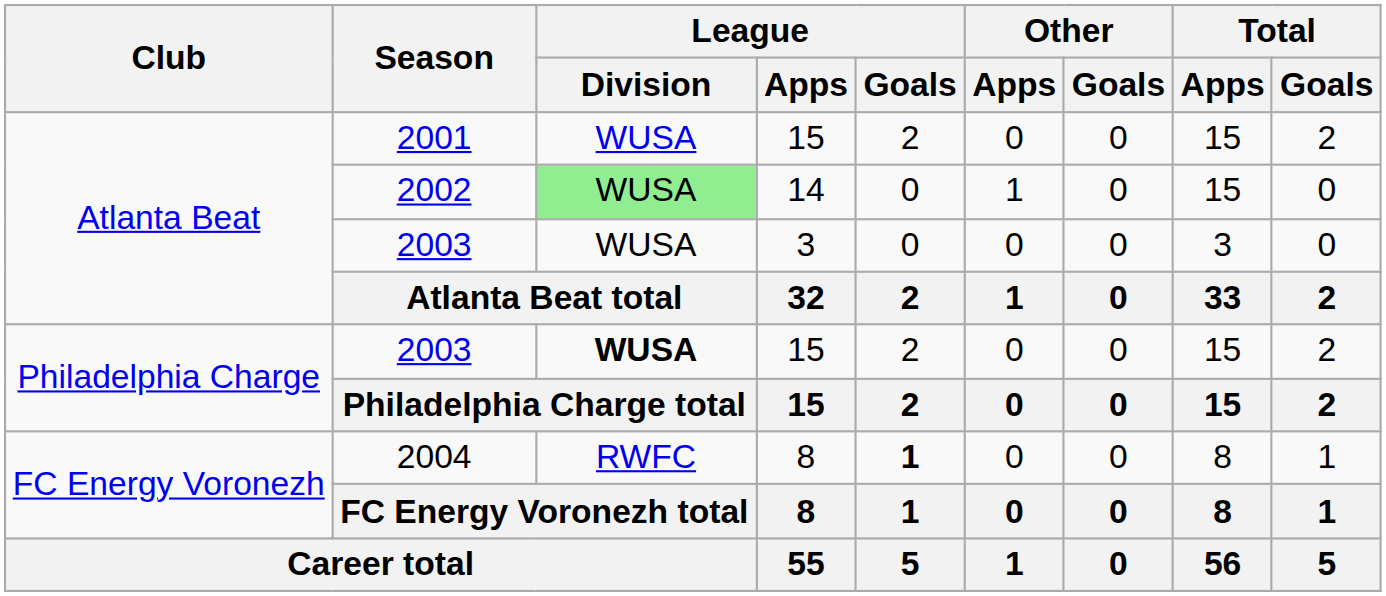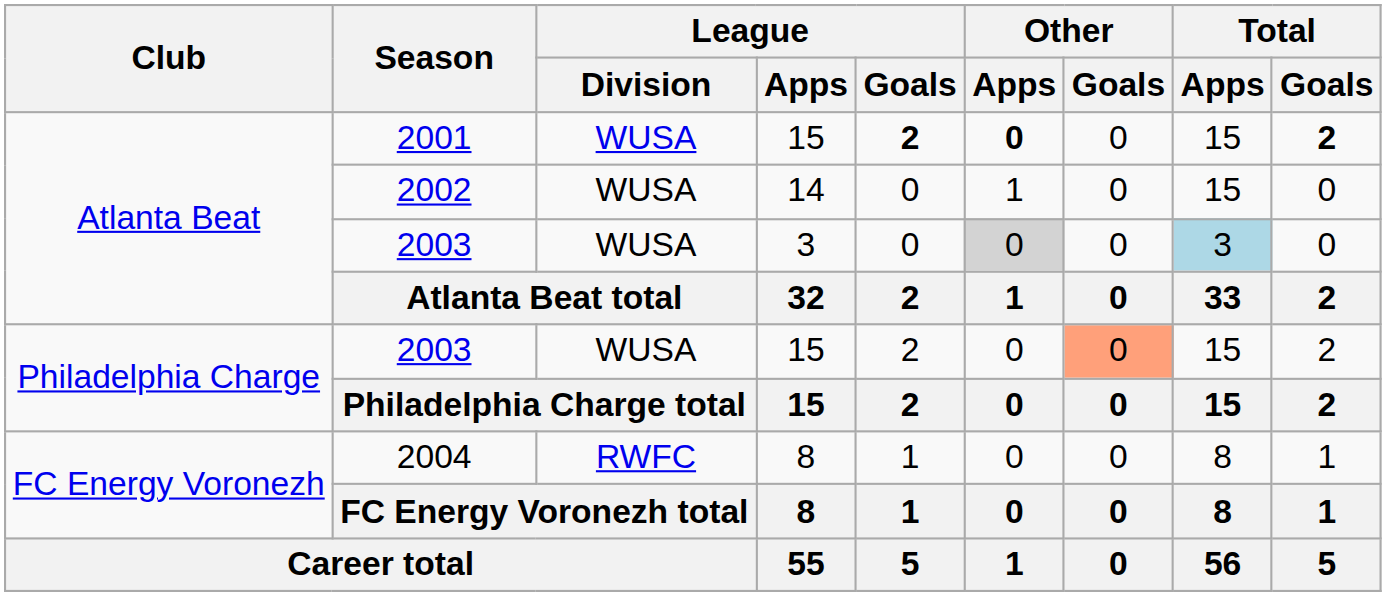(910, 137) normal -> (910, 137) bold
(1014, 137) normal -> (1014, 137) bold
(1327, 137) normal -> (1327, 137) bold
(646, 191) lightgreen background -> (646, 191) no background
(1014, 244) no background -> (1014, 244) lightgrey background
(1223, 244) no background -> (1223, 244) lightblue background
(646, 350) bold -> (646, 350) normal
(1118, 350) no background -> (1118, 350) lightsalmon background
(910, 457) bold -> (910, 457) normal
